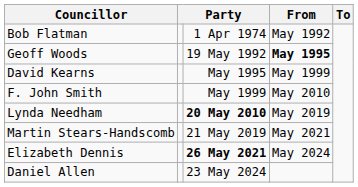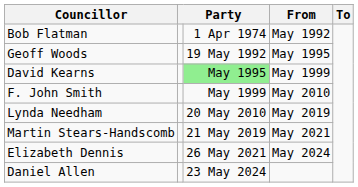(301, 54) bold -> (301, 54) normal
(237, 73) no background -> (237, 73) lightgreen background
(226, 113) bold -> (226, 113) normal
(226, 152) bold -> (226, 152) normal
